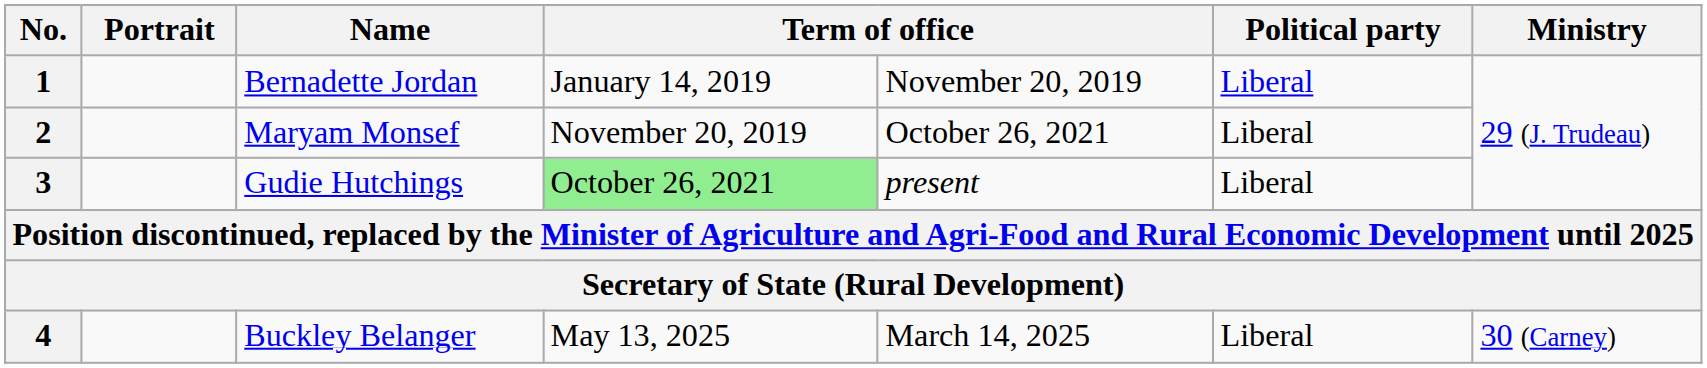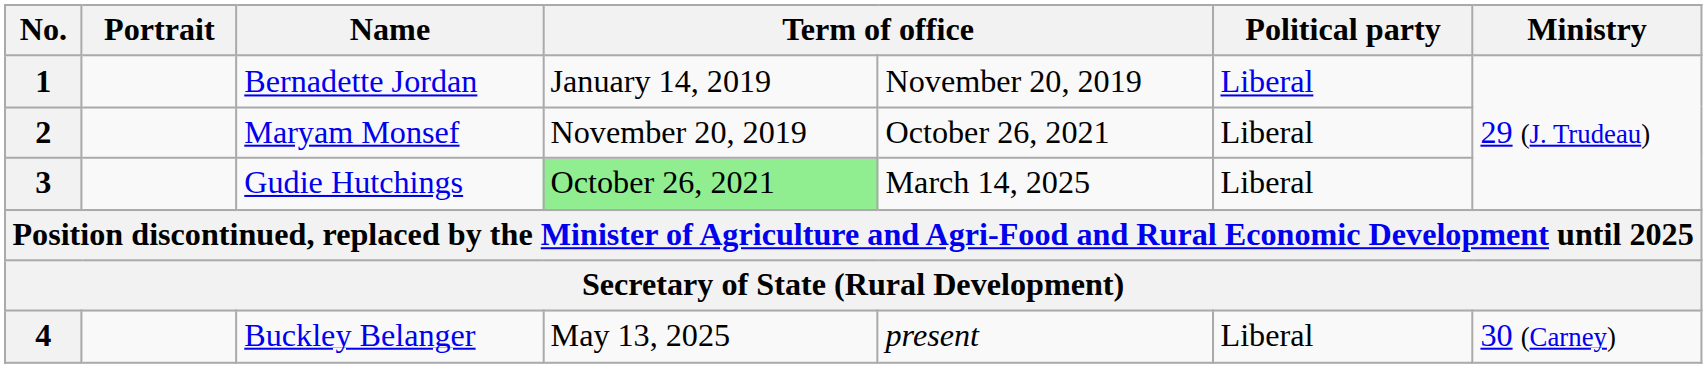(932, 183) present -> (988, 183) March 14, 2025
(988, 336) March 14, 2025 -> (932, 336) present
